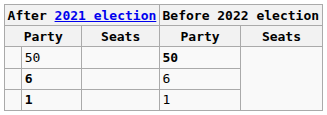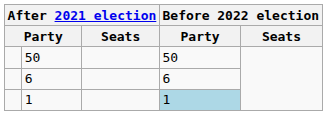(170, 57) bold -> (170, 57) normal
(29, 79) bold -> (29, 79) normal
(29, 100) bold -> (29, 100) normal
(166, 100) no background -> (166, 100) lightblue background
